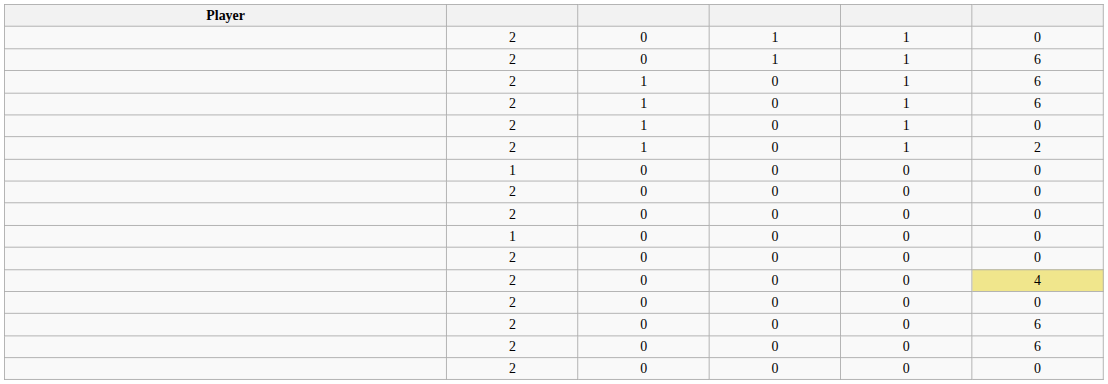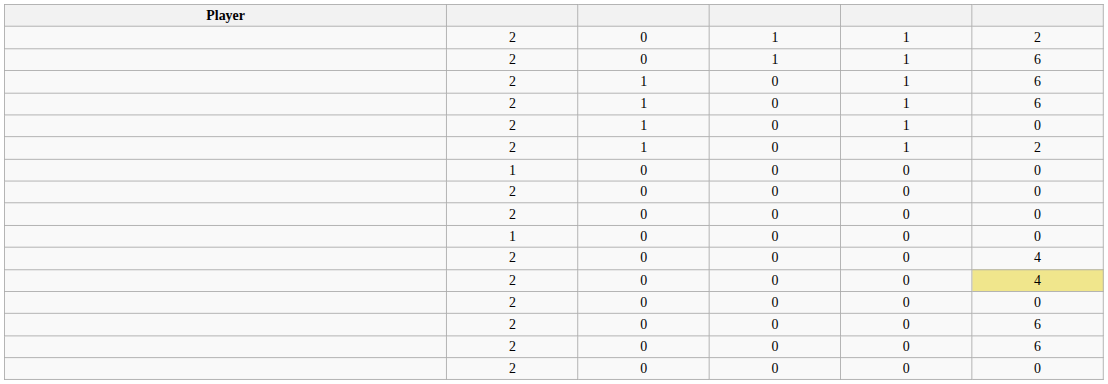(1038, 37) 0 -> (1038, 37) 2
(1038, 258) 0 -> (1038, 258) 4
